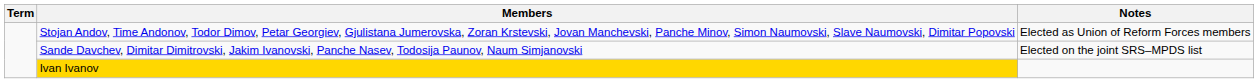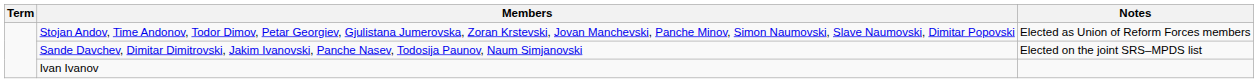(69, 68) gold background -> (69, 68) no background
